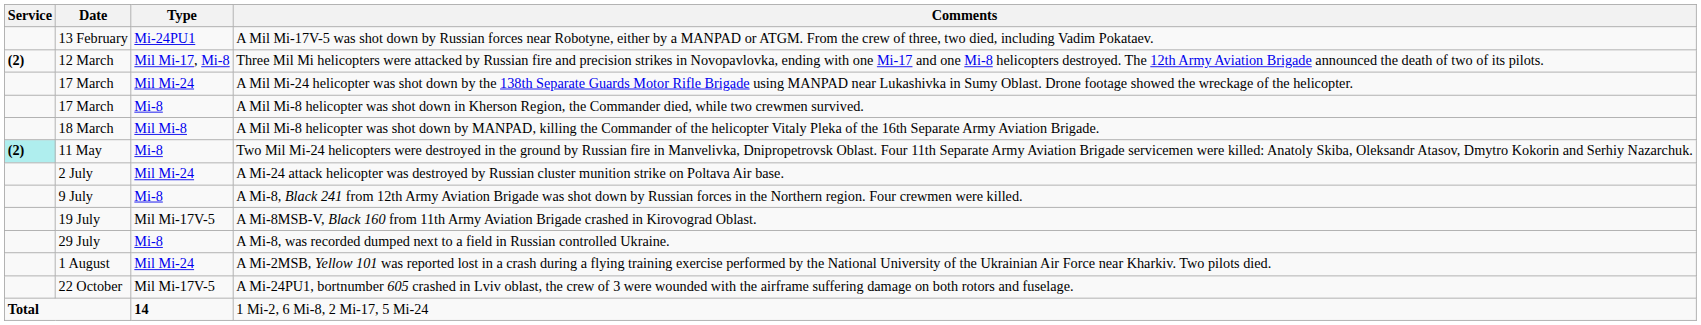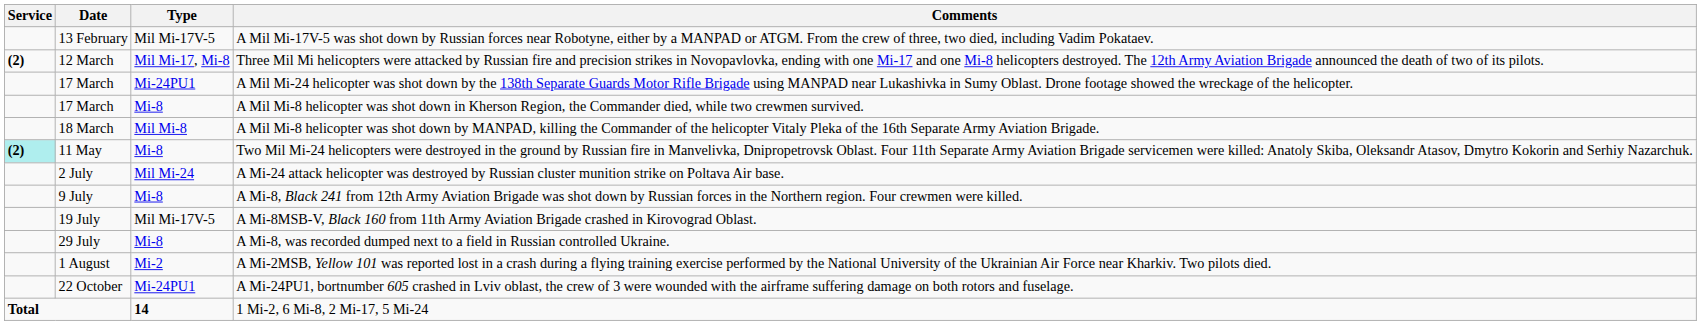(165, 38) Mi-24PU1 -> (175, 38) Mil Mi-17V-5
(164, 83) Mil Mi-24 -> (165, 83) Mi-24PU1
(164, 264) Mil Mi-24 -> (149, 264) Mi-2
(175, 286) Mil Mi-17V-5 -> (165, 286) Mi-24PU1
